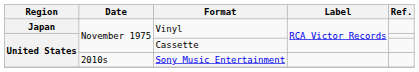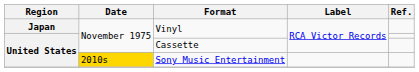(94, 60) no background -> (94, 60) gold background
